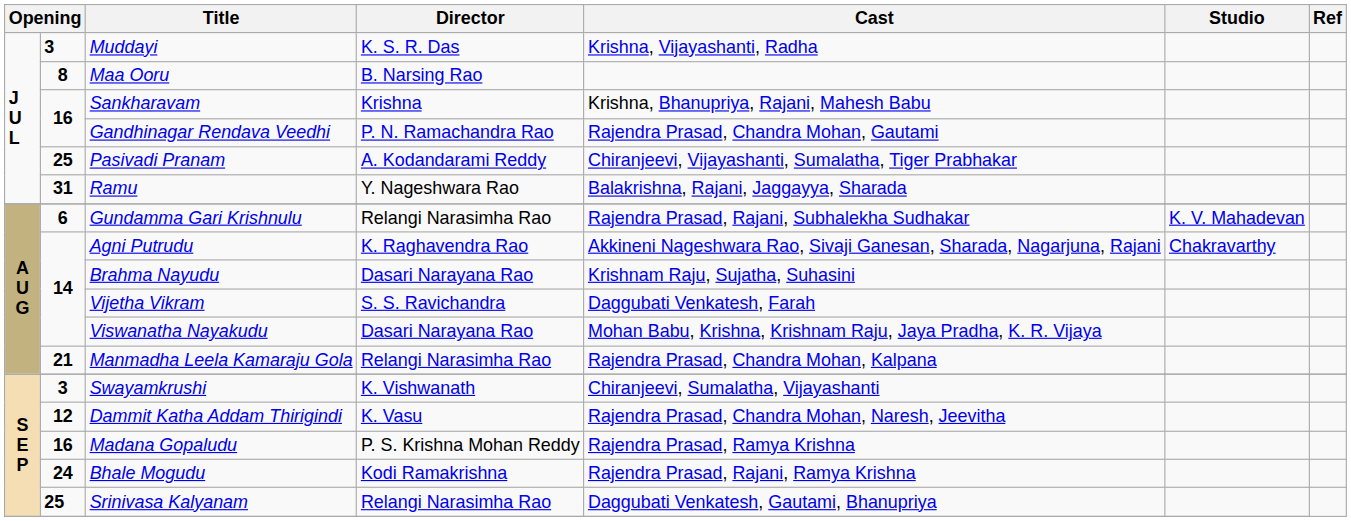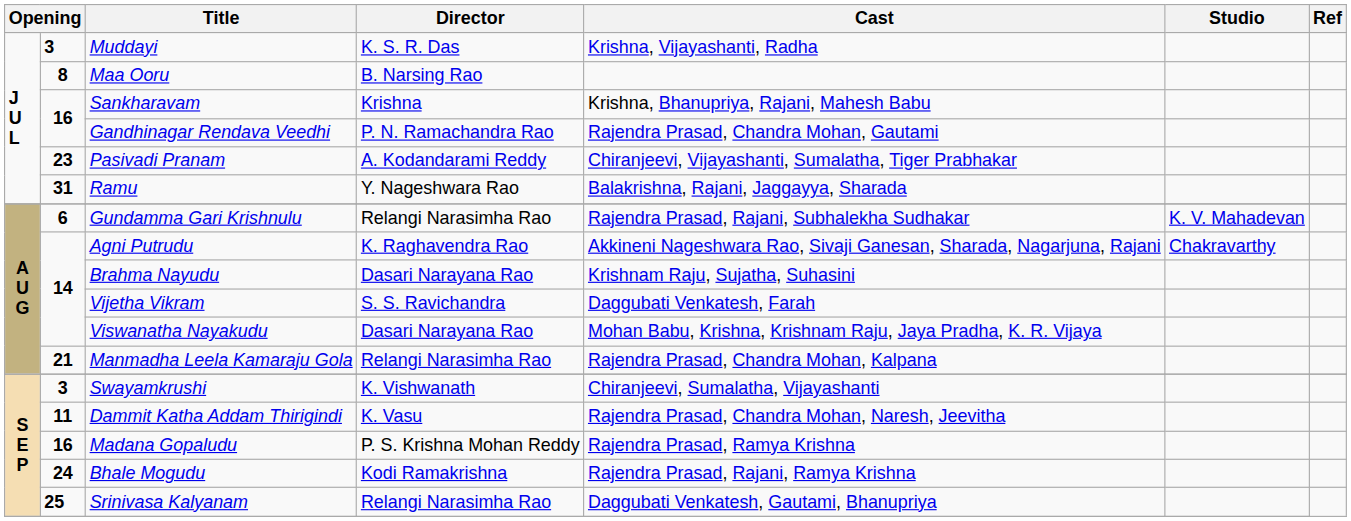(63, 160) 25 -> (63, 160) 23
(63, 416) 12 -> (63, 416) 11
